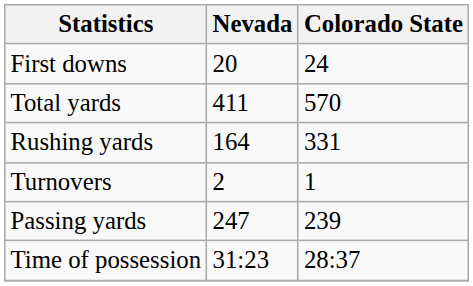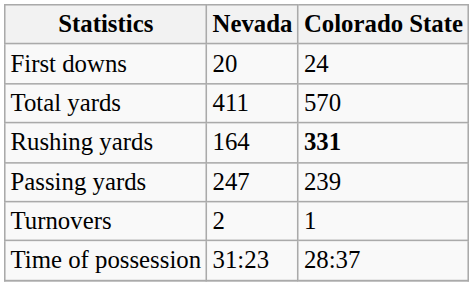(323, 142) normal -> (323, 142) bold
rows swapped: (78, 220) <-> (61, 181)
